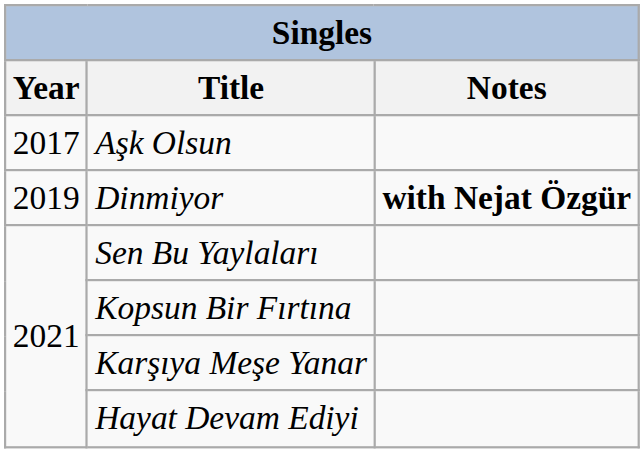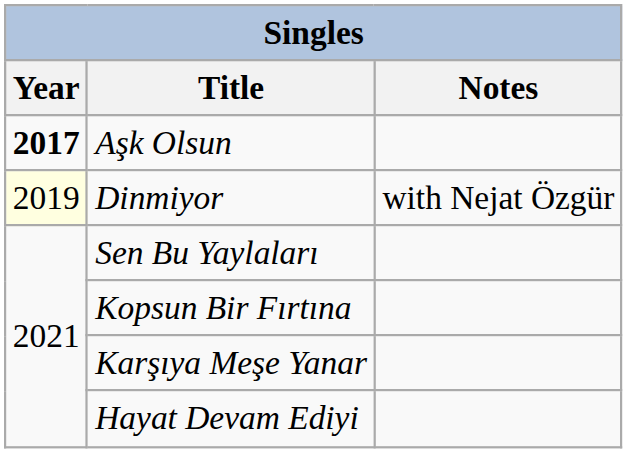(46, 142) normal -> (46, 142) bold
(46, 197) no background -> (46, 197) lightyellow background
(507, 197) bold -> (498, 197) normal
